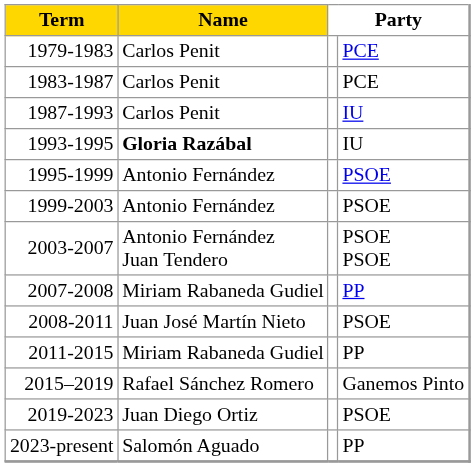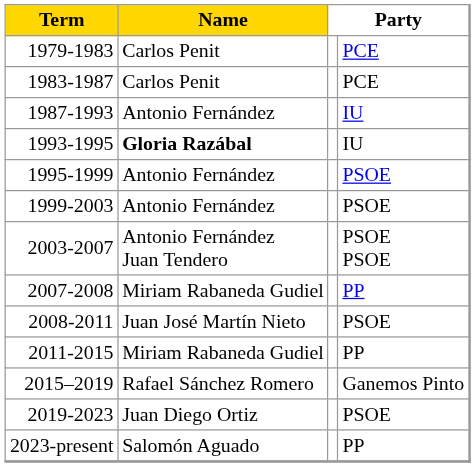(171, 112) Carlos Penit -> (198, 112) Antonio Fernández
